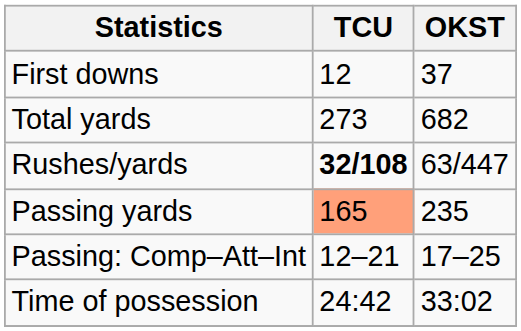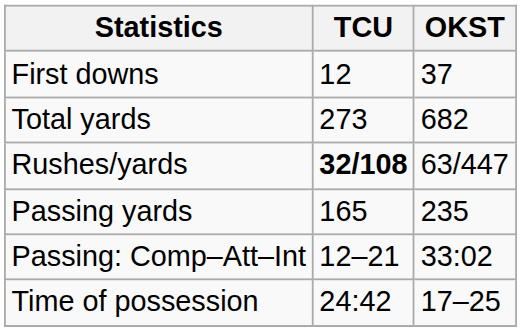(343, 210) lightsalmon background -> (343, 210) no background
(461, 256) 17–25 -> (457, 256) 33:02
(457, 302) 33:02 -> (461, 302) 17–25
